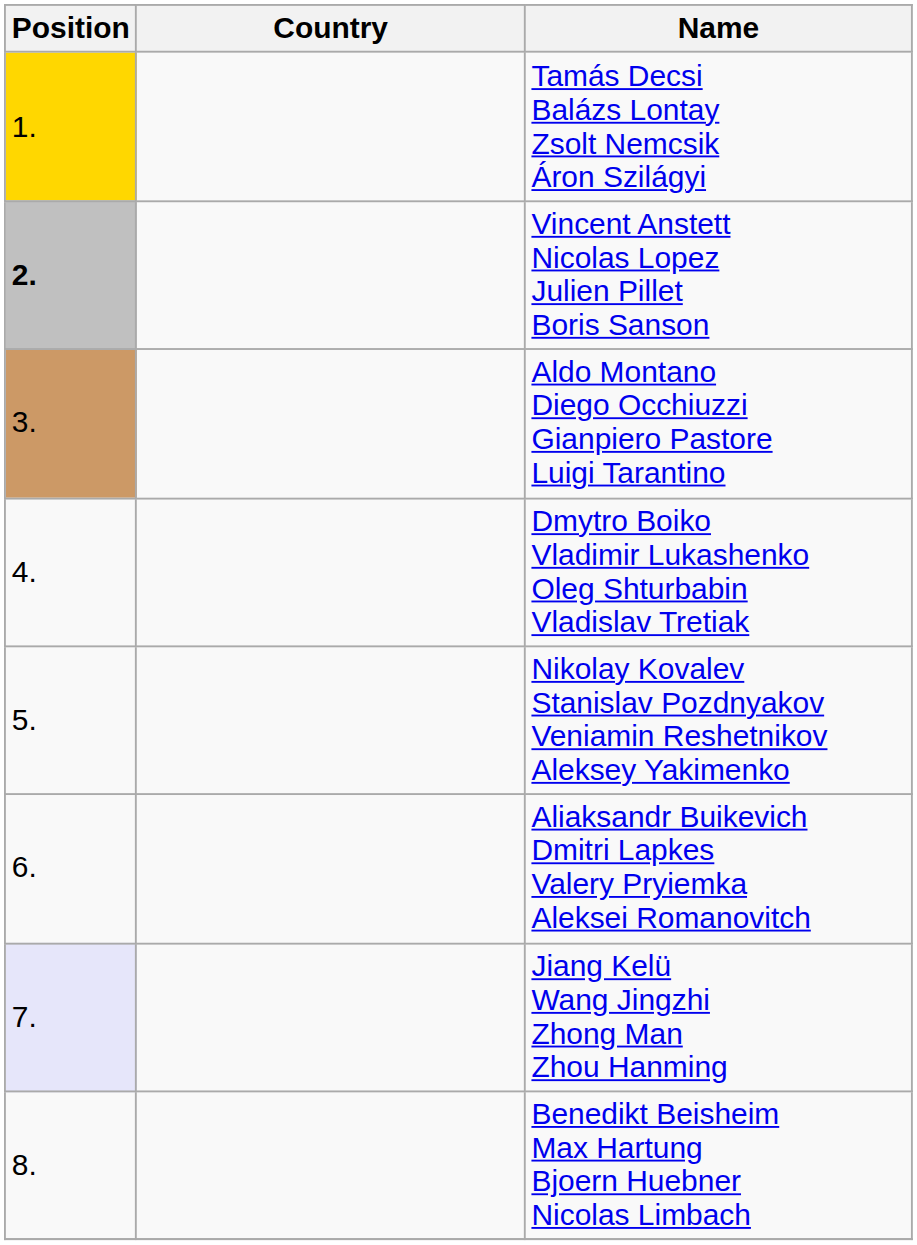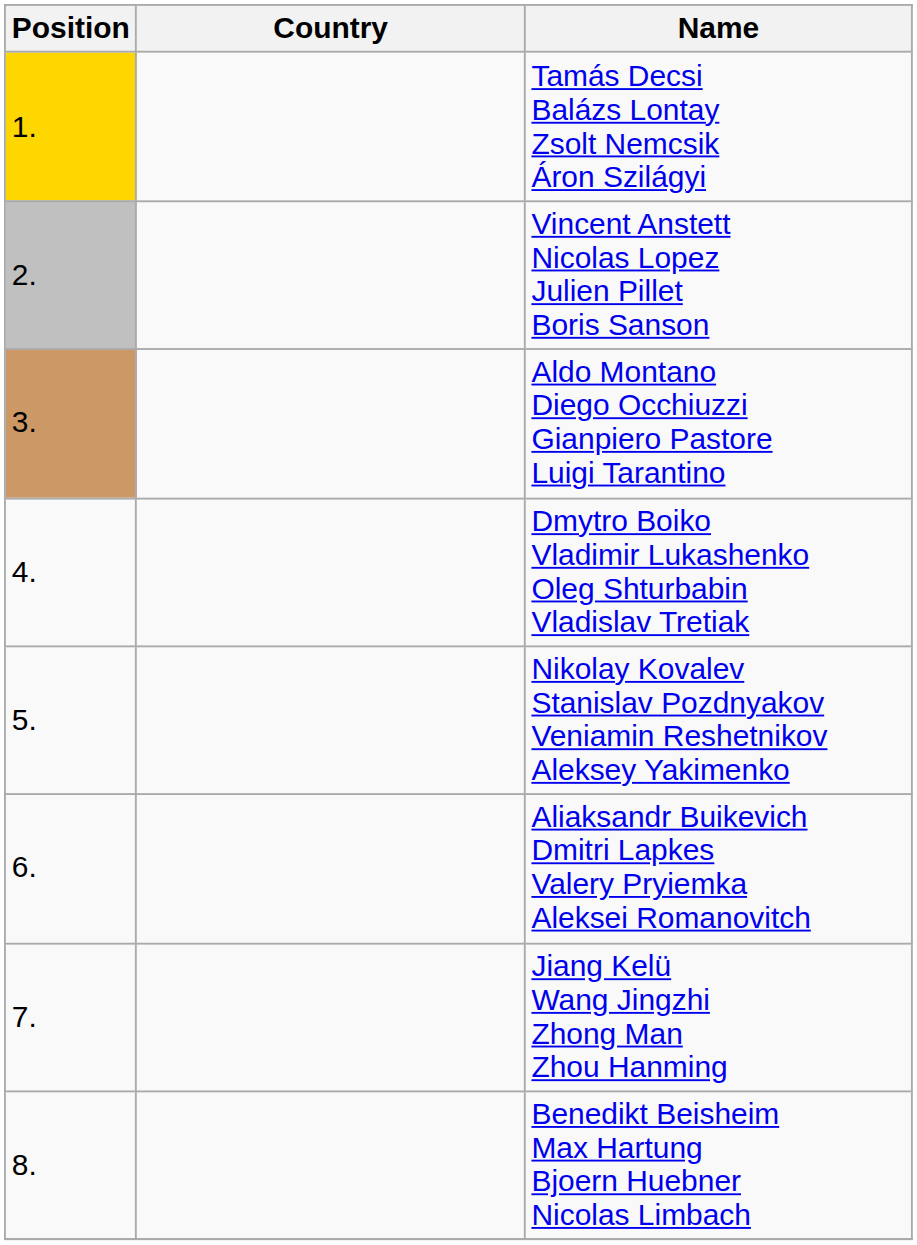(24, 274) bold -> (24, 274) normal
(24, 1016) lavender background -> (24, 1016) no background
